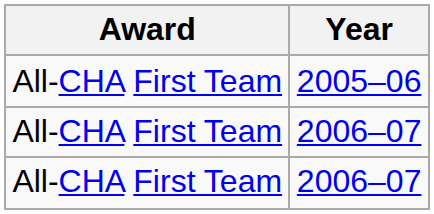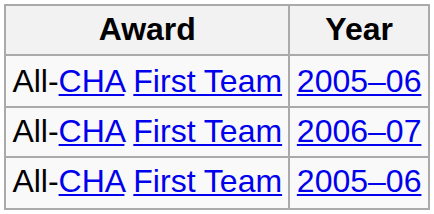(359, 182) 2006–07 -> (359, 182) 2005–06
